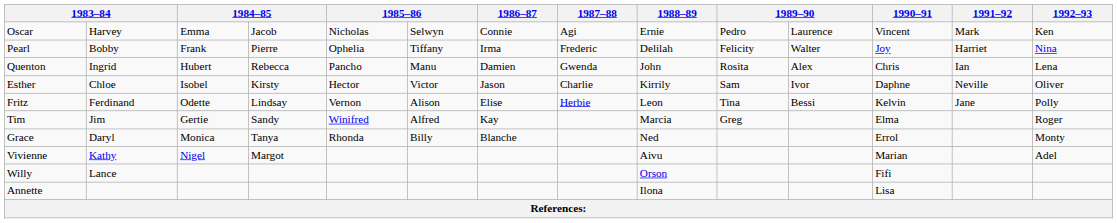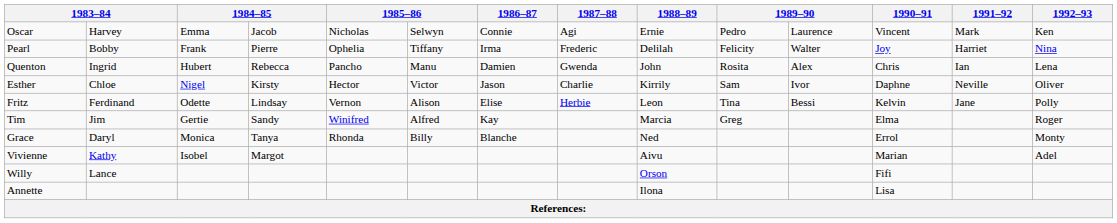(194, 84) Isobel -> (193, 84) Nigel
(193, 155) Nigel -> (194, 155) Isobel
